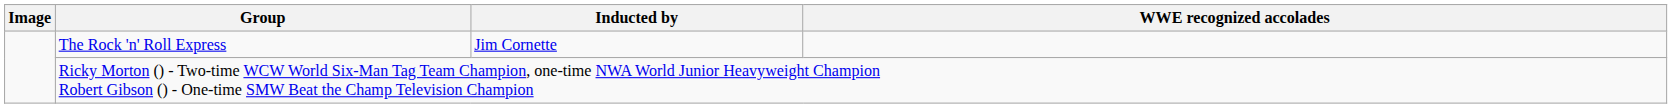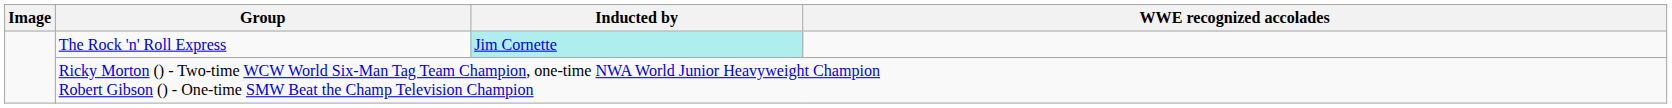(516, 44) no background -> (516, 44) paleturquoise background
